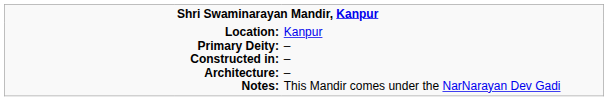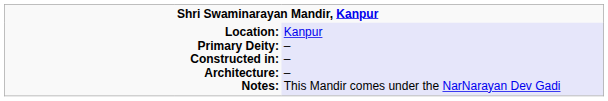(422, 59) no background -> (422, 59) lavender background
